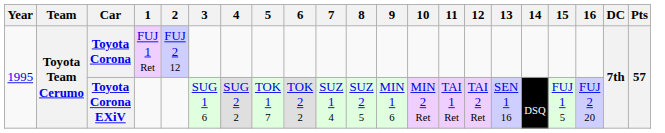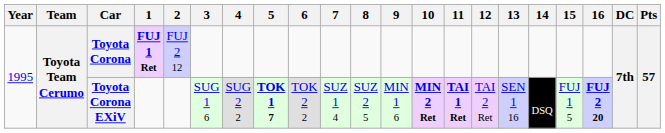(148, 51) normal -> (149, 51) bold
(268, 103) normal -> (271, 103) bold
(423, 103) normal -> (428, 103) bold
(452, 103) normal -> (458, 103) bold
(590, 103) normal -> (598, 103) bold
